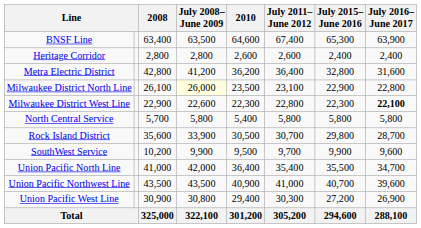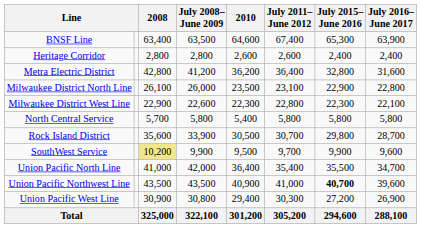(202, 87) lightyellow background -> (202, 87) no background
(391, 103) bold -> (391, 103) normal
(157, 151) no background -> (157, 151) khaki background
(340, 183) normal -> (340, 183) bold
